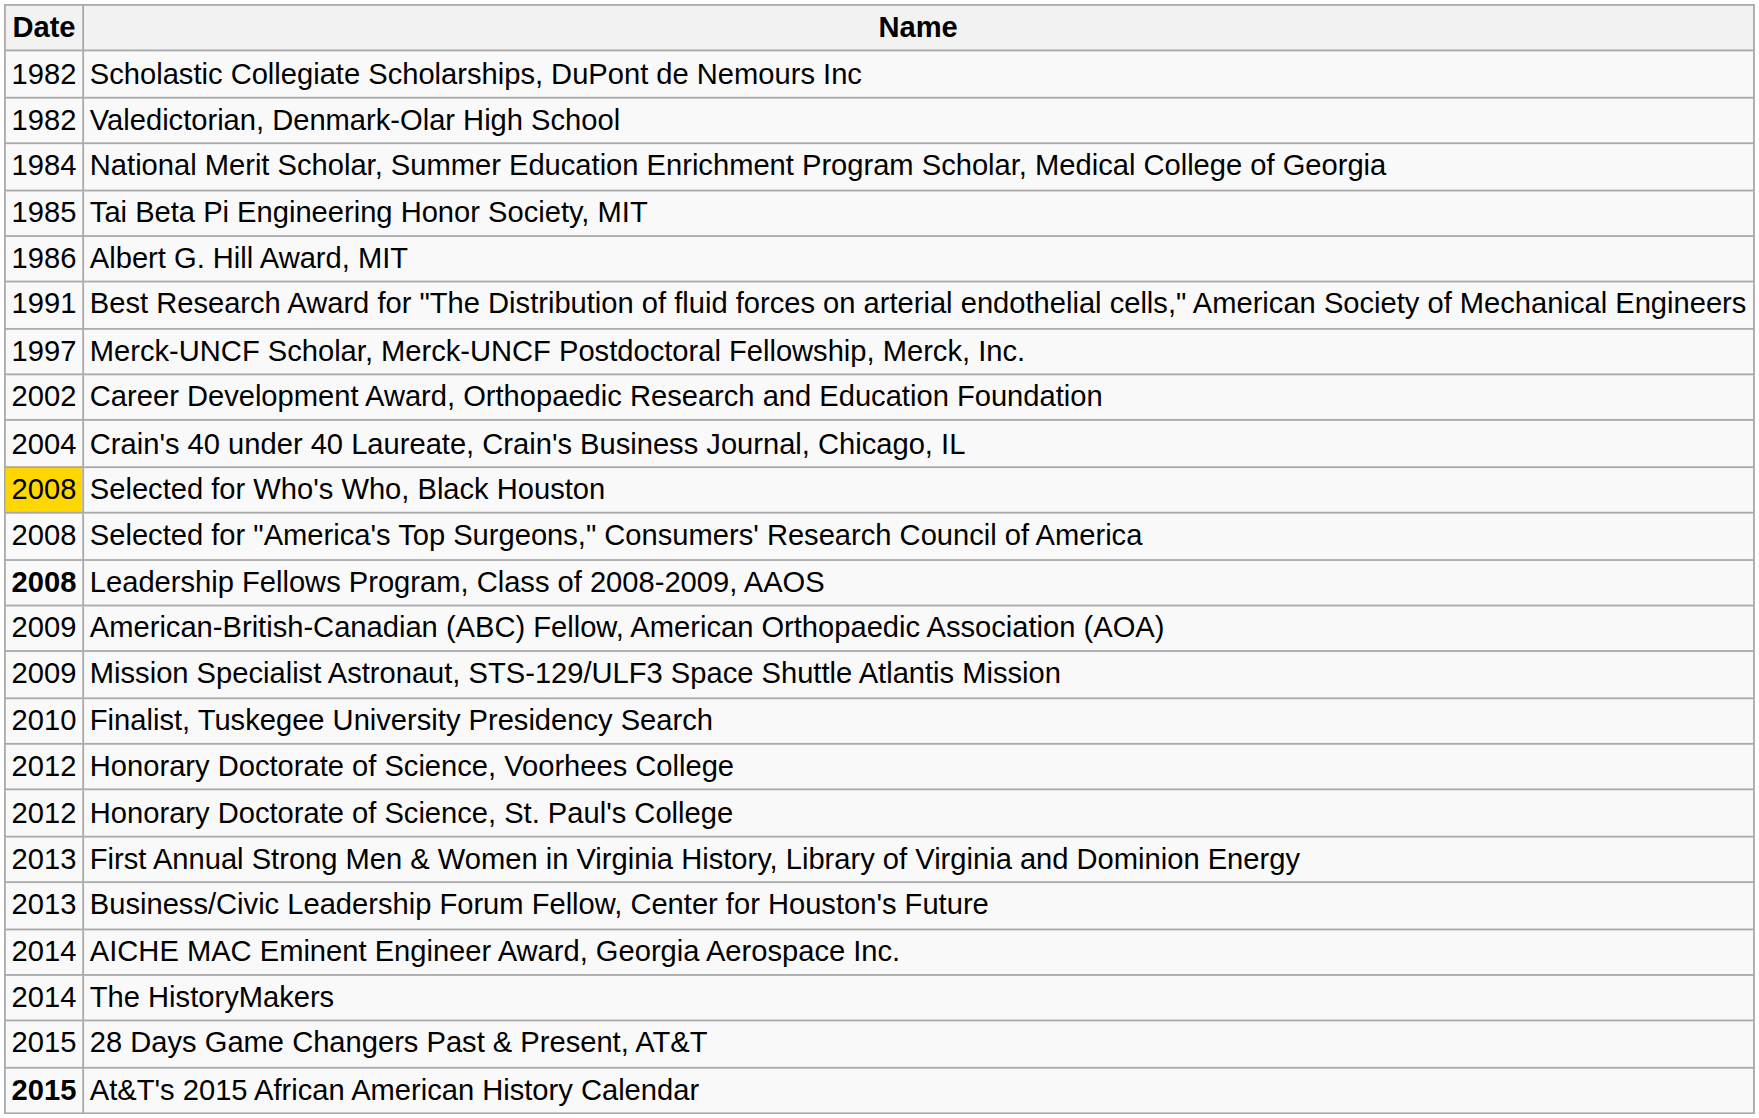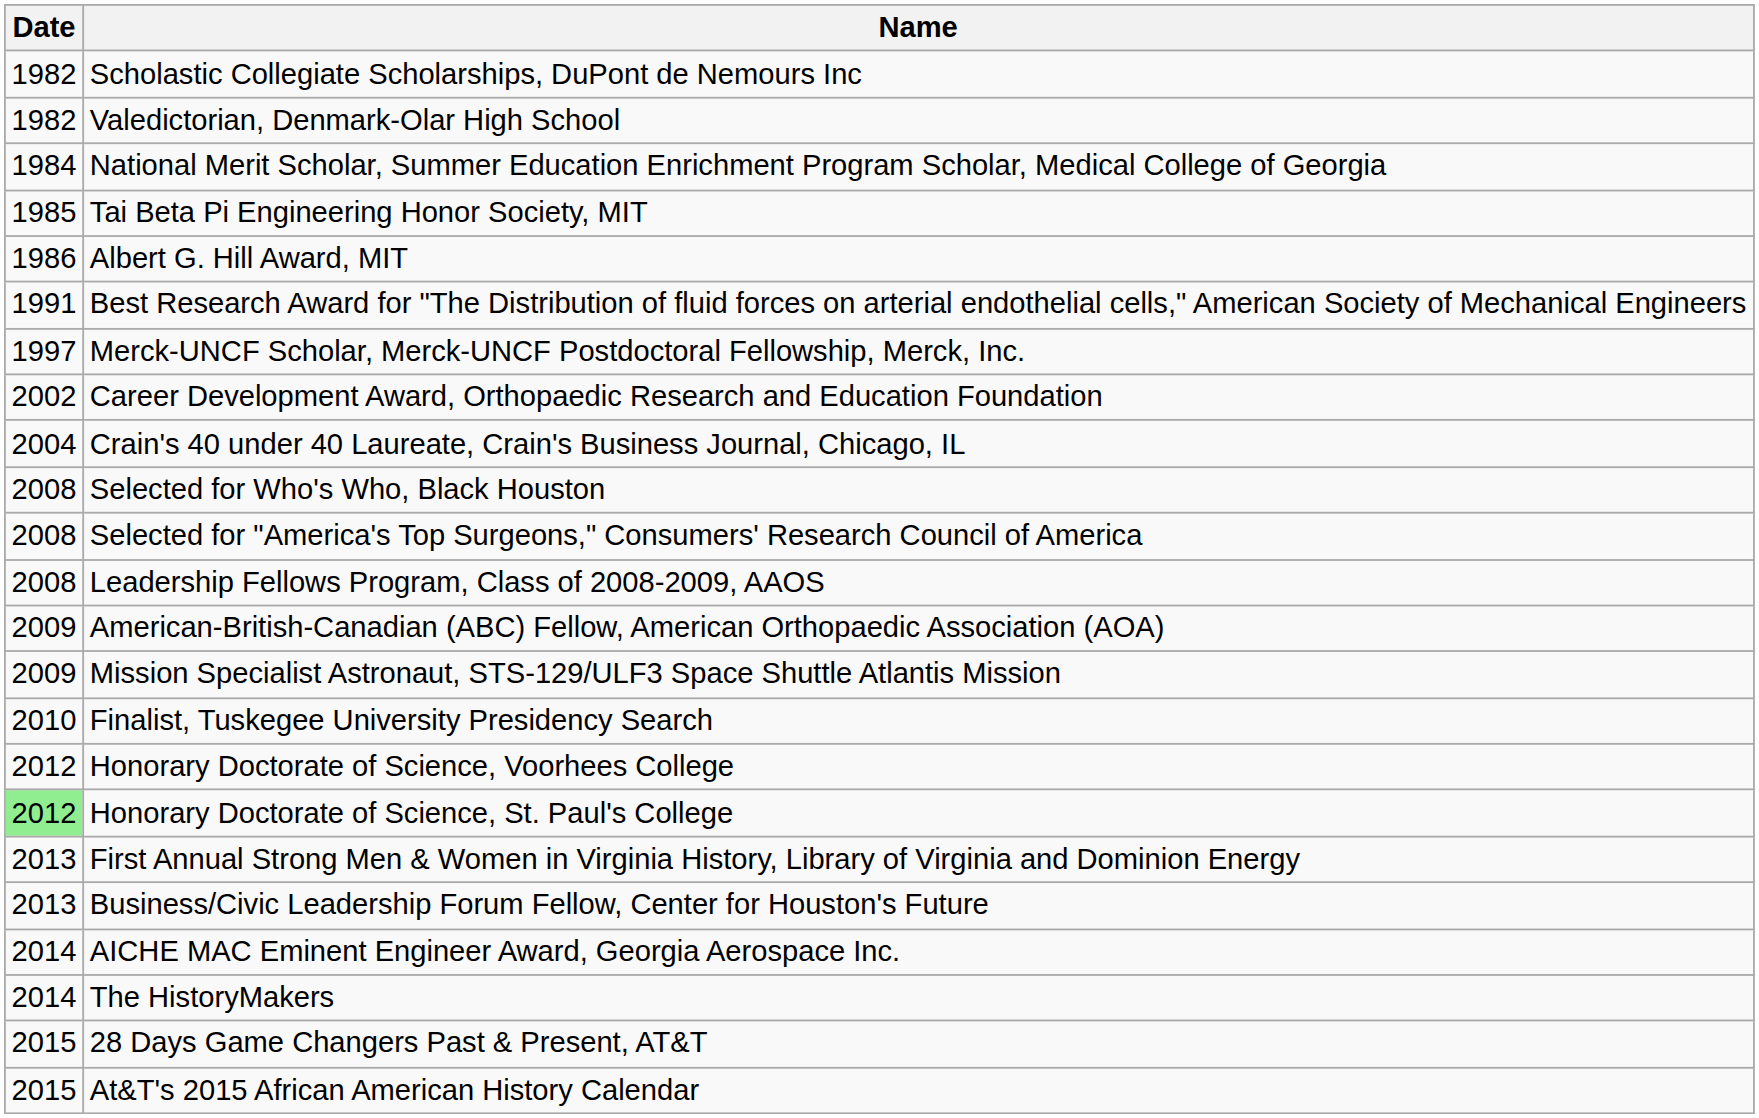(44, 489) gold background -> (44, 489) no background
(44, 581) bold -> (44, 581) normal
(44, 812) no background -> (44, 812) lightgreen background
(44, 1089) bold -> (44, 1089) normal
